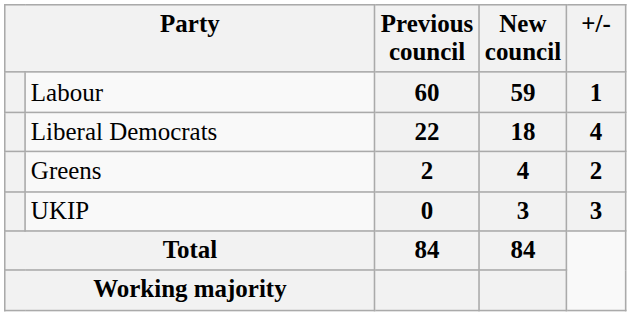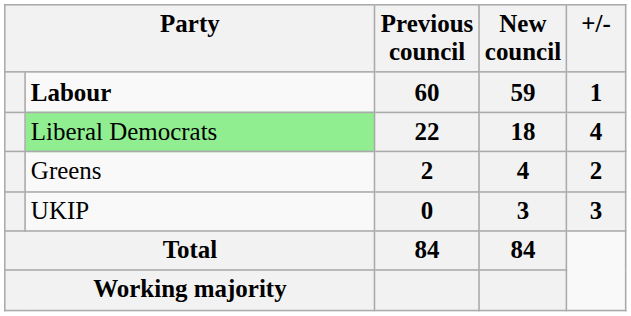(67, 91) normal -> (71, 91) bold
(124, 131) no background -> (124, 131) lightgreen background
